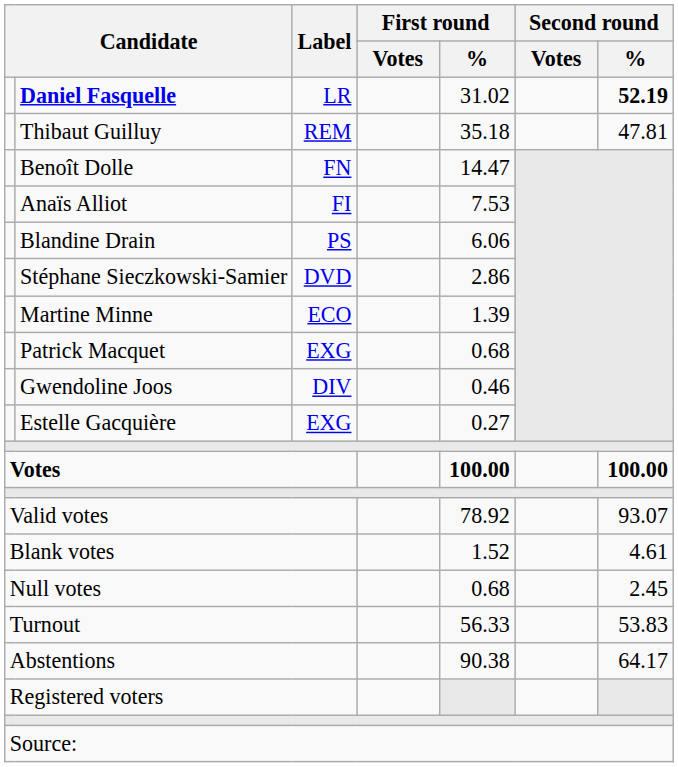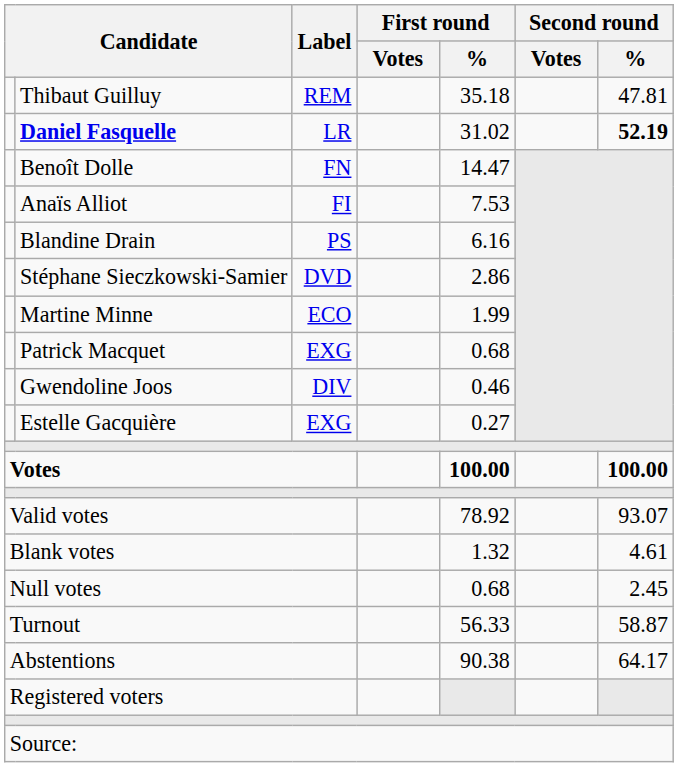rows swapped: (91, 131) <-> (98, 95)
(490, 240) 6.06 -> (490, 240) 6.16
(490, 313) 1.39 -> (490, 313) 1.99
(490, 552) 1.52 -> (490, 552) 1.32
(643, 624) 53.83 -> (643, 624) 58.87
